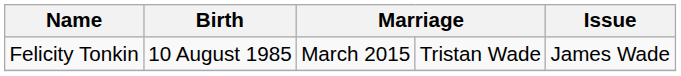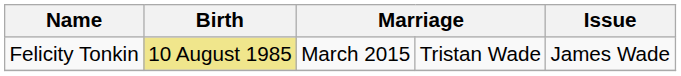(220, 53) no background -> (220, 53) khaki background
